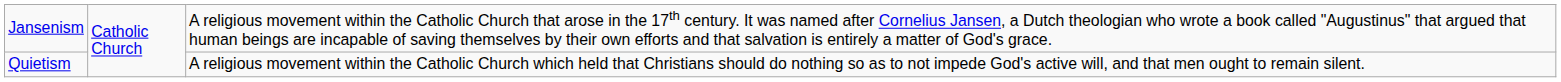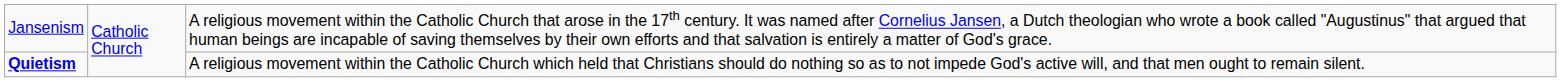(39, 64) normal -> (42, 64) bold
